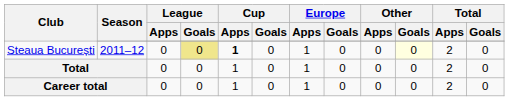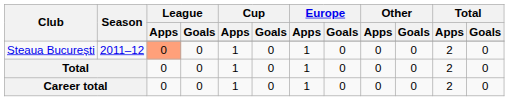(164, 50) no background -> (164, 50) lightsalmon background
(199, 50) khaki background -> (199, 50) no background
(235, 50) bold -> (235, 50) normal
(414, 50) lightyellow background -> (414, 50) no background
